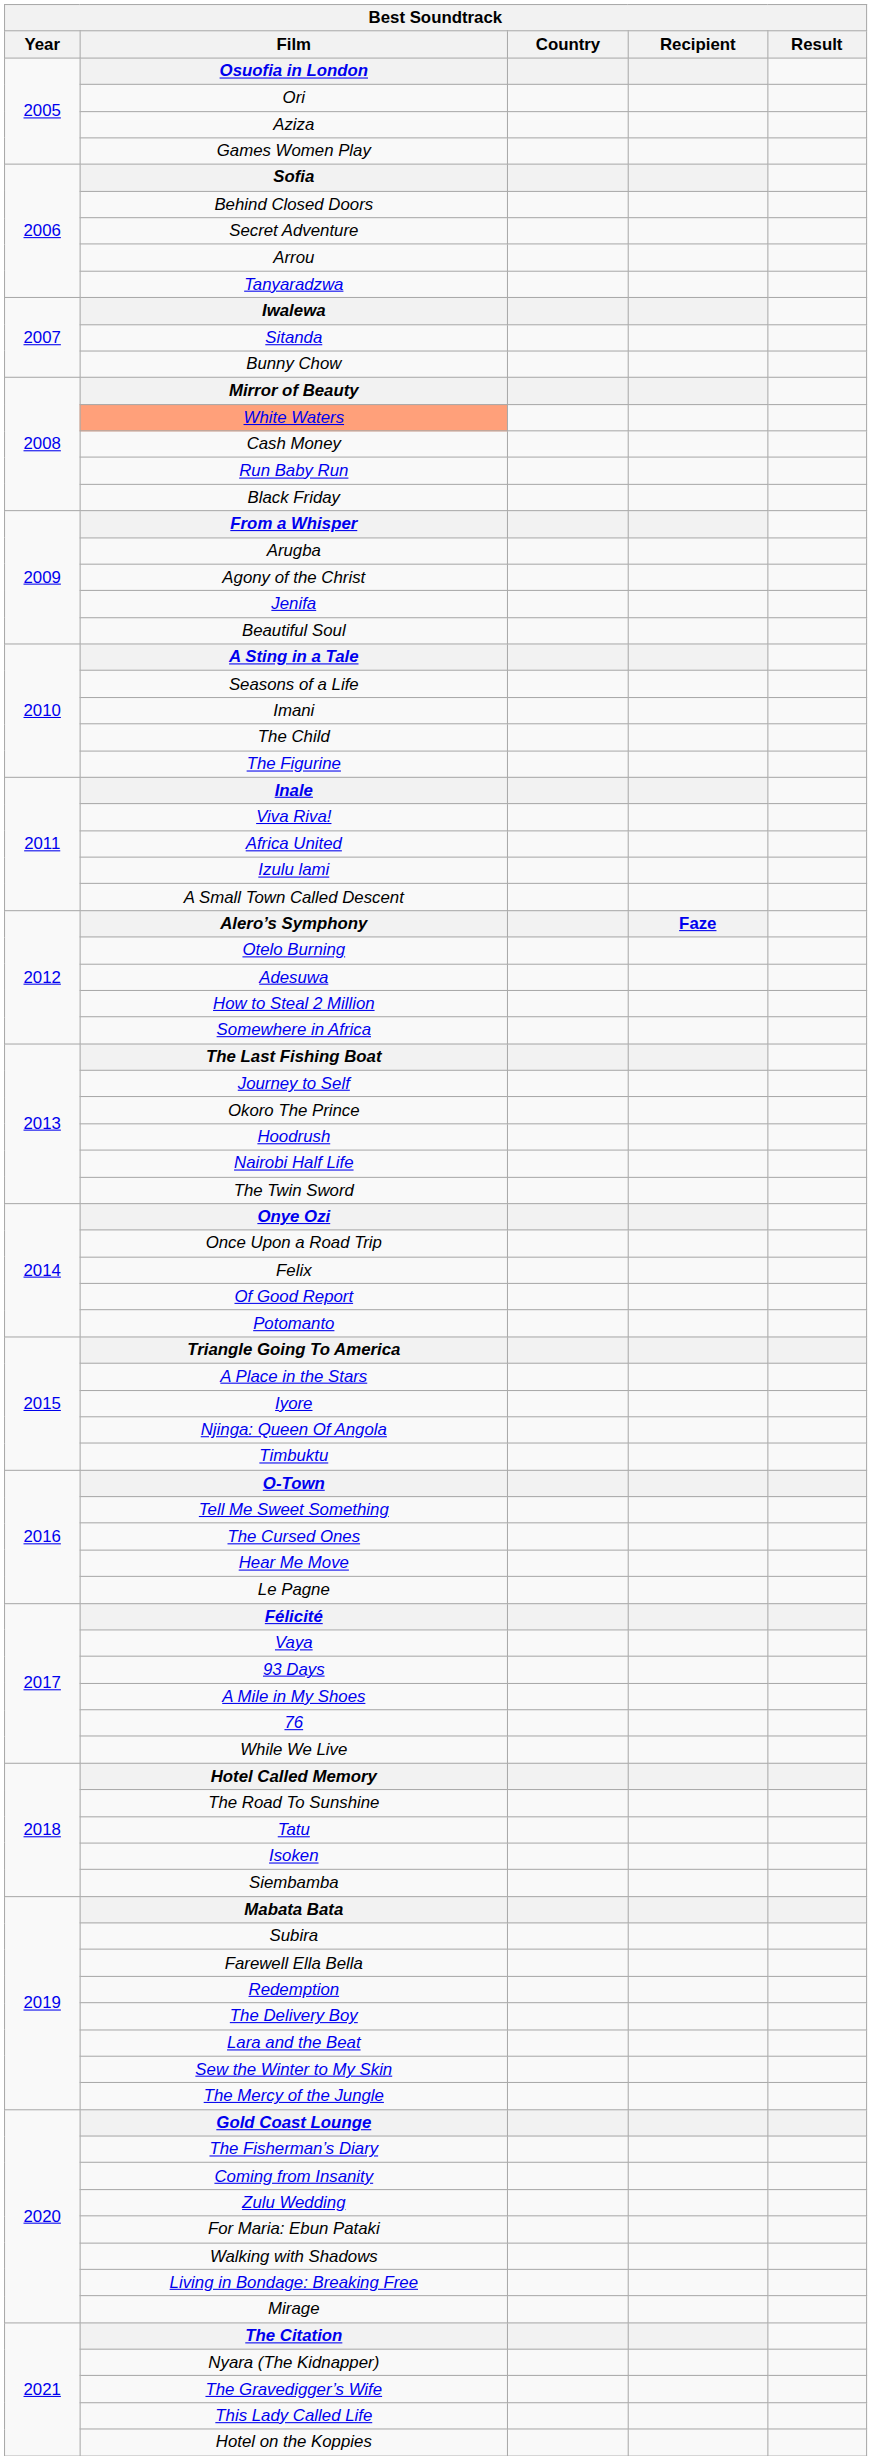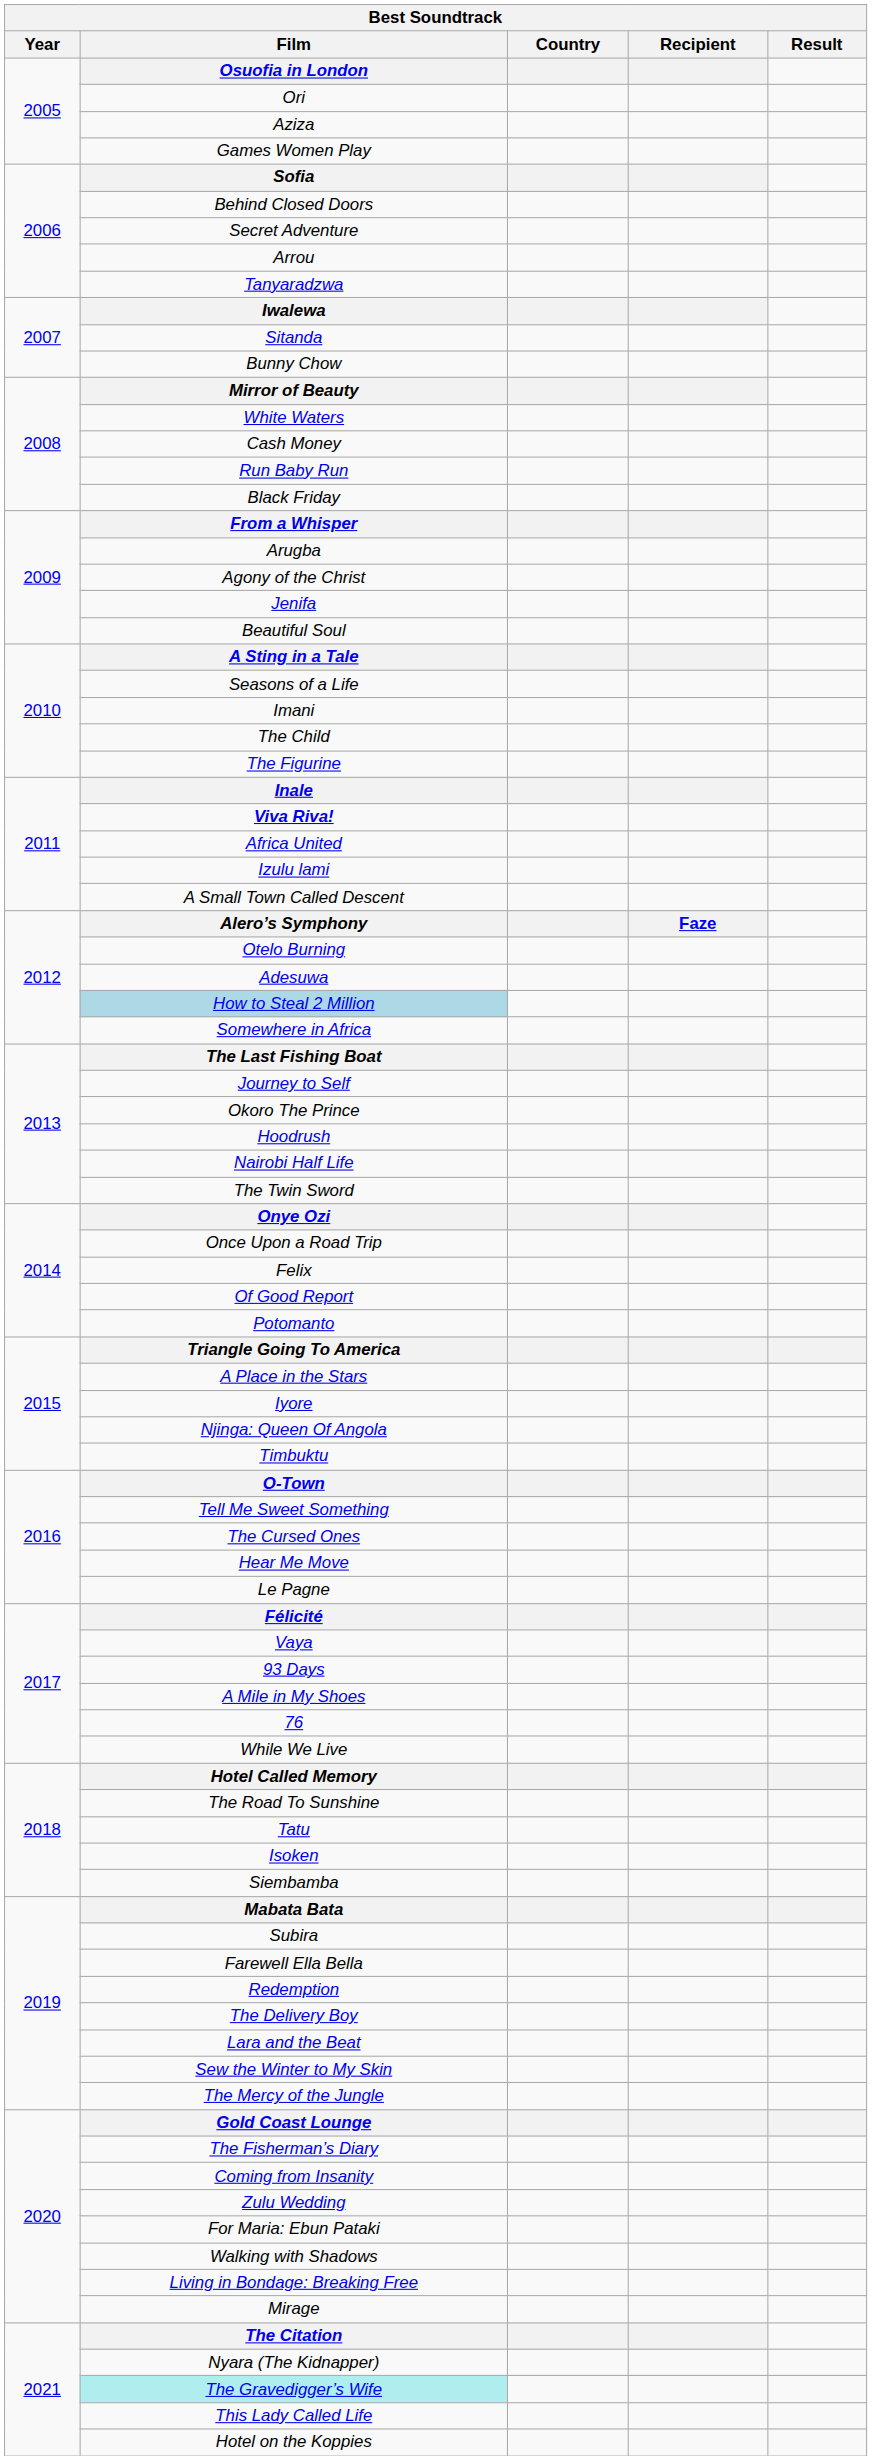(294, 417) lightsalmon background -> (294, 417) no background
(294, 817) normal -> (294, 817) bold
(294, 1003) no background -> (294, 1003) lightblue background
(294, 2389) no background -> (294, 2389) paleturquoise background
